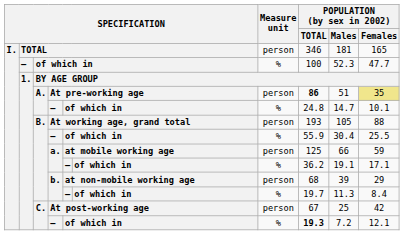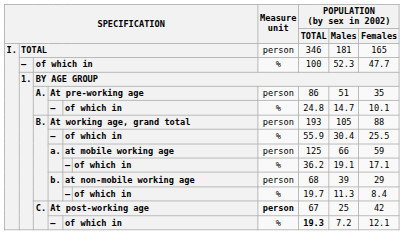(314, 94) bold -> (314, 94) normal
(379, 94) khaki background -> (379, 94) no background
(278, 208) normal -> (278, 208) bold
